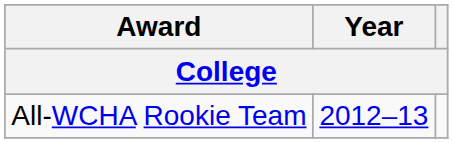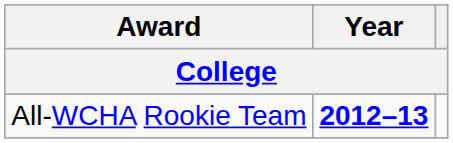(374, 115) normal -> (374, 115) bold
